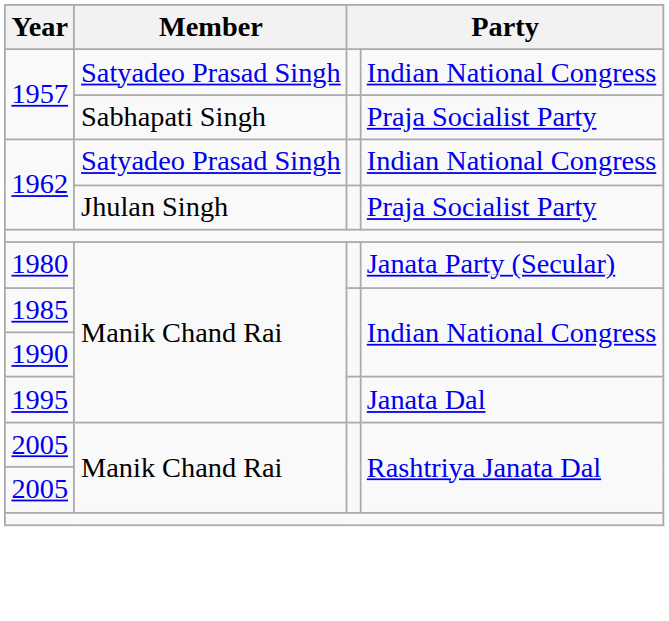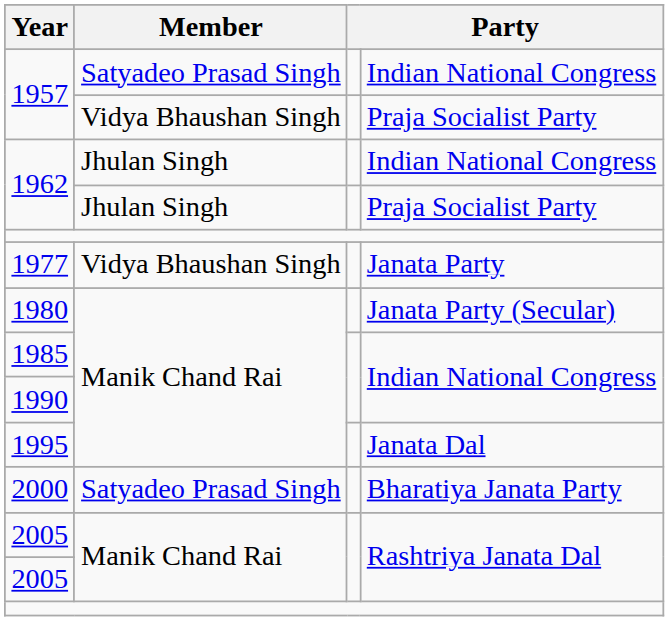(174, 116) Sabhapati Singh -> (211, 116) Vidya Bhaushan Singh
(211, 161) Satyadeo Prasad Singh -> (155, 161) Jhulan Singh
+ row: (40, 264)
+ row: (40, 489)
